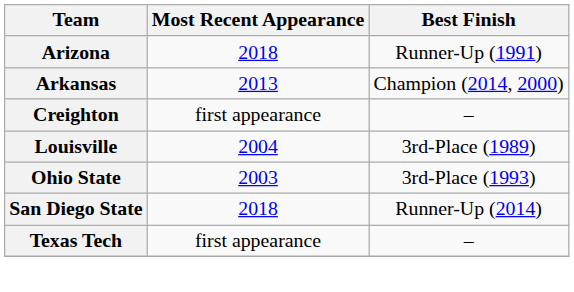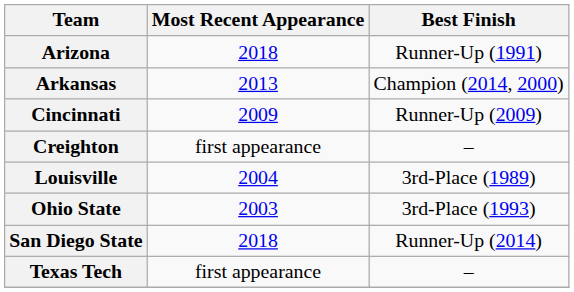+ row: (76, 114)
